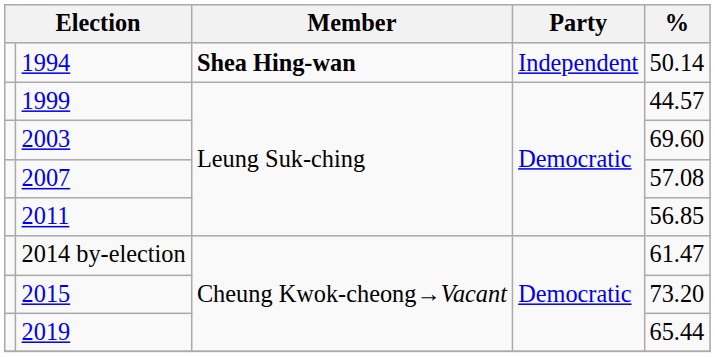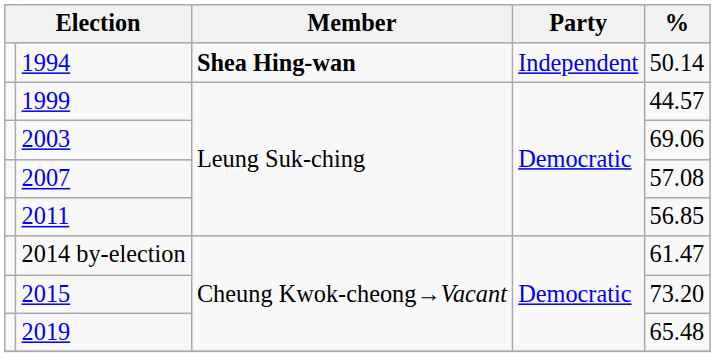(677, 139) 69.60 -> (677, 139) 69.06
(677, 332) 65.44 -> (677, 332) 65.48
